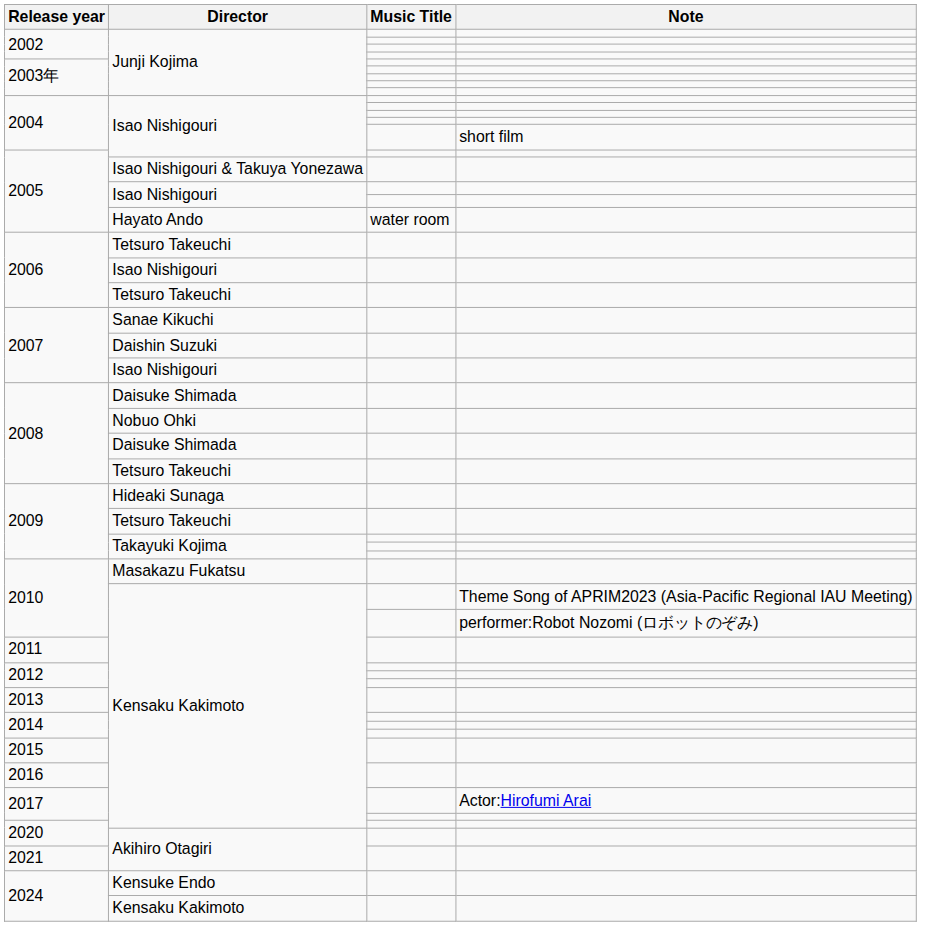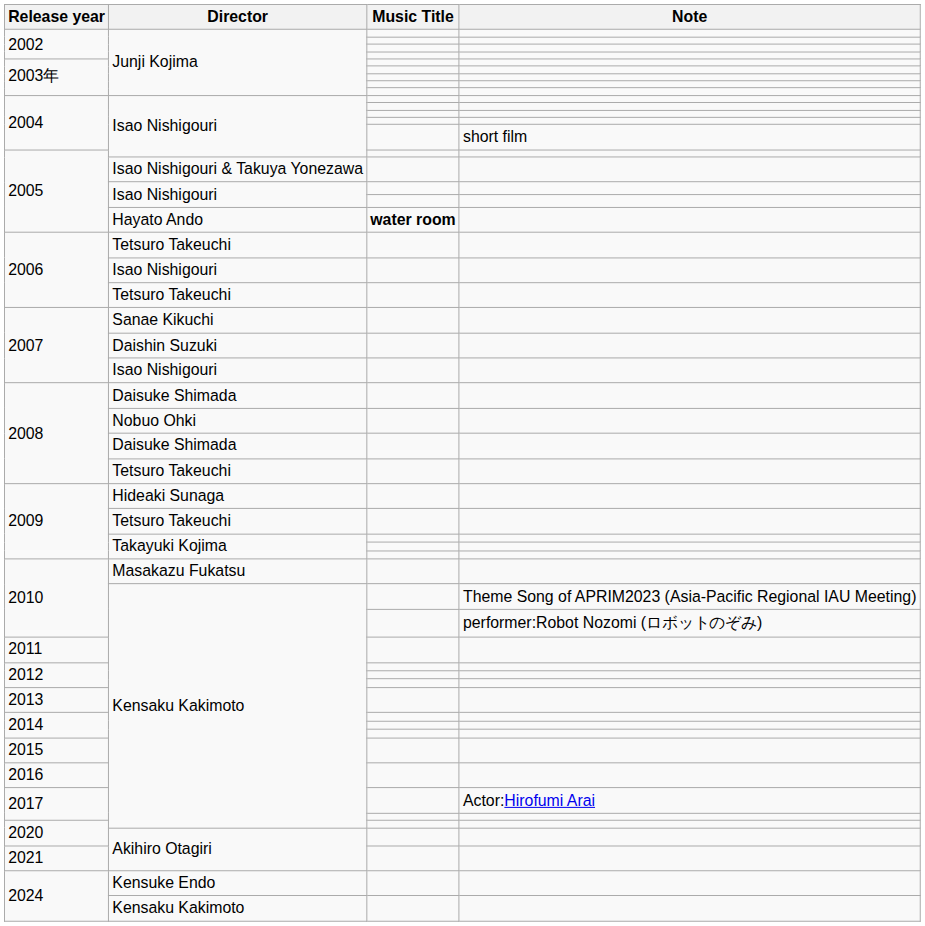(410, 219) normal -> (413, 219) bold
